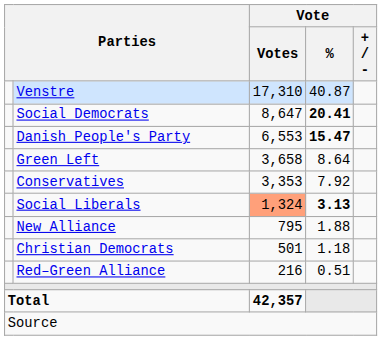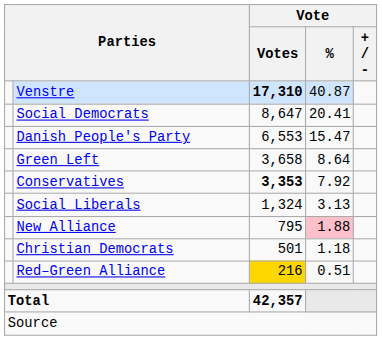(278, 92) normal -> (278, 92) bold
(330, 115) bold -> (330, 115) normal
(330, 137) bold -> (330, 137) normal
(282, 182) normal -> (282, 182) bold
(282, 205) lightsalmon background -> (282, 205) no background
(334, 205) bold -> (334, 205) normal
(334, 227) no background -> (334, 227) pink background
(290, 272) no background -> (290, 272) gold background
